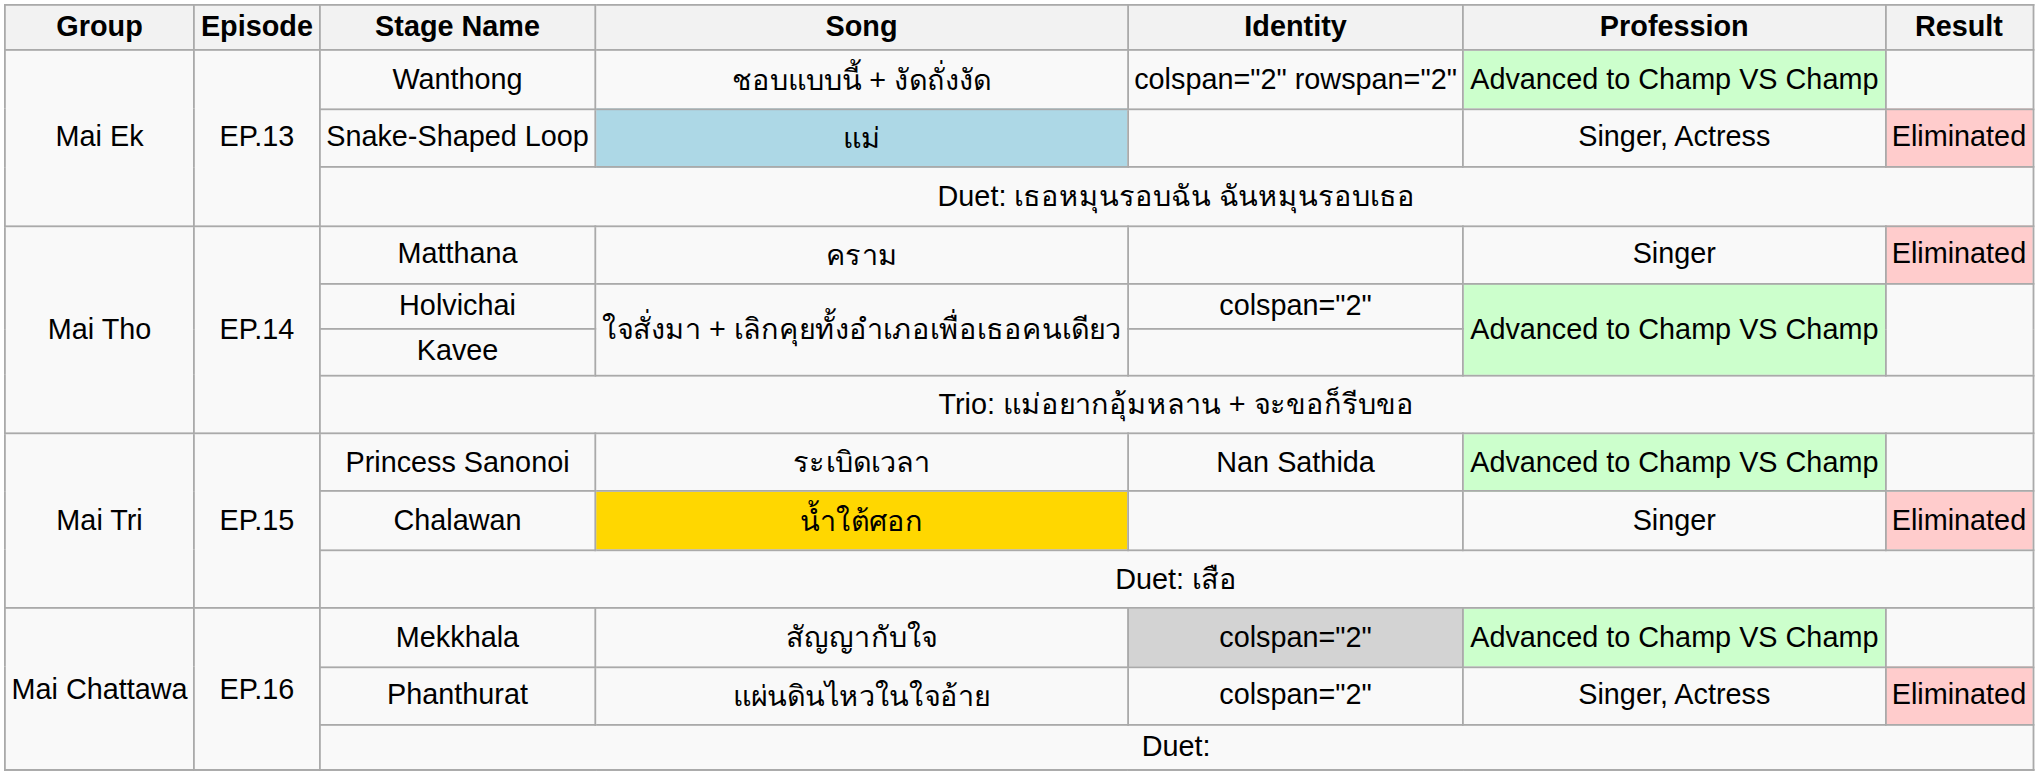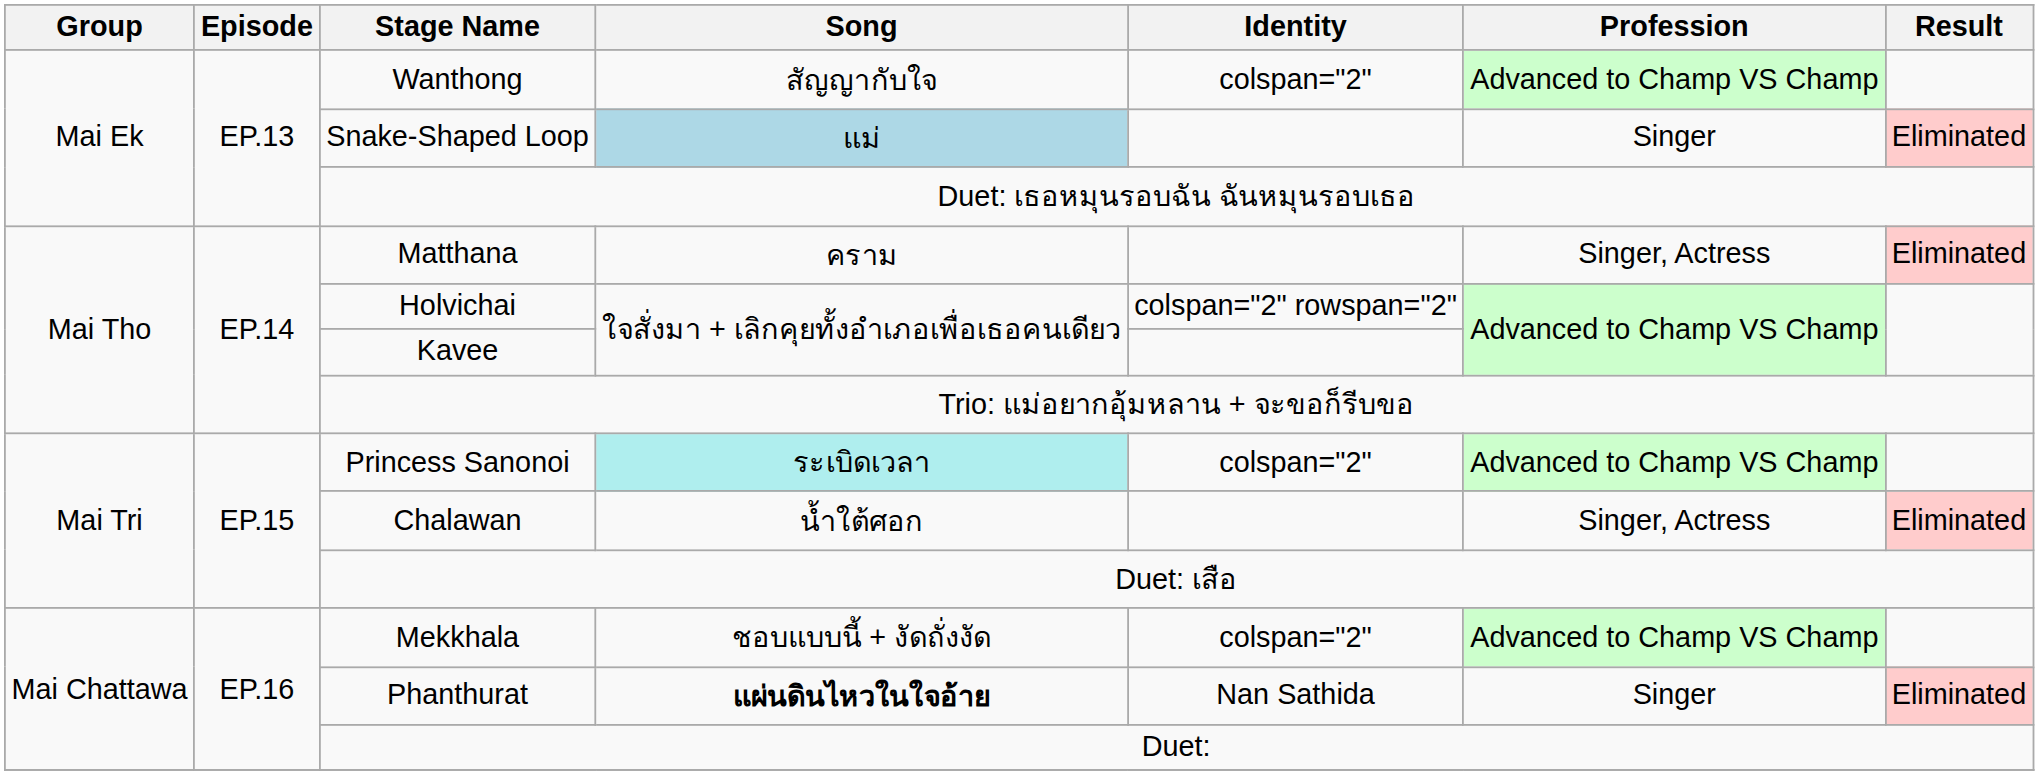(862, 80) ชอบแบบนี้ + งัดถั่งงัด -> (862, 80) สัญญากับใจ
(1296, 79) colspan="2" rowspan="2" -> (1296, 79) colspan="2"
(1674, 137) Singer, Actress -> (1674, 137) Singer
(1674, 254) Singer -> (1674, 254) Singer, Actress
(1296, 306) colspan="2" -> (1296, 306) colspan="2" rowspan="2"
(862, 462) no background -> (862, 462) paleturquoise background
(1296, 462) Nan Sathida -> (1296, 462) colspan="2"
(862, 521) gold background -> (862, 521) no background
(1674, 520) Singer -> (1674, 520) Singer, Actress
(862, 637) สัญญากับใจ -> (862, 637) ชอบแบบนี้ + งัดถั่งงัด
(1296, 636) lightgrey background -> (1296, 636) no background
(862, 696) normal -> (862, 696) bold
(1296, 695) colspan="2" -> (1296, 695) Nan Sathida
(1674, 695) Singer, Actress -> (1674, 695) Singer
